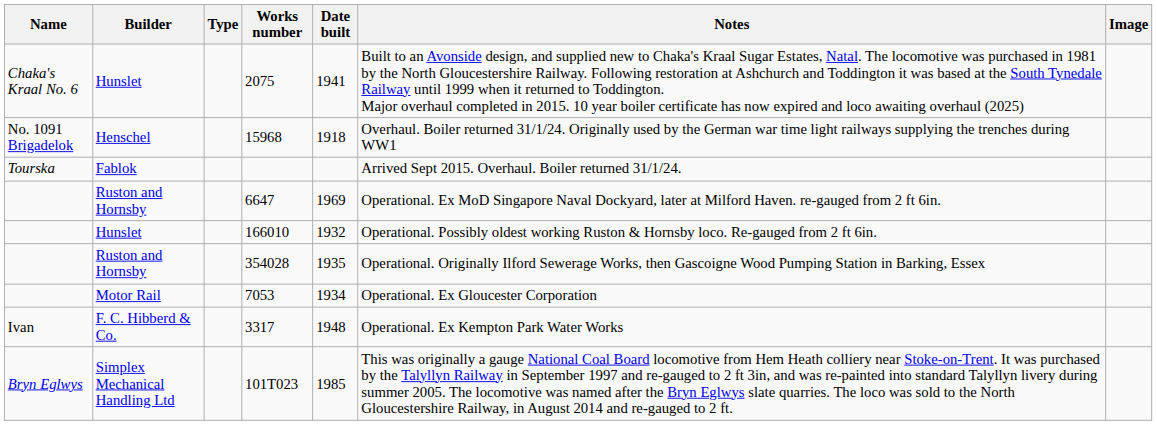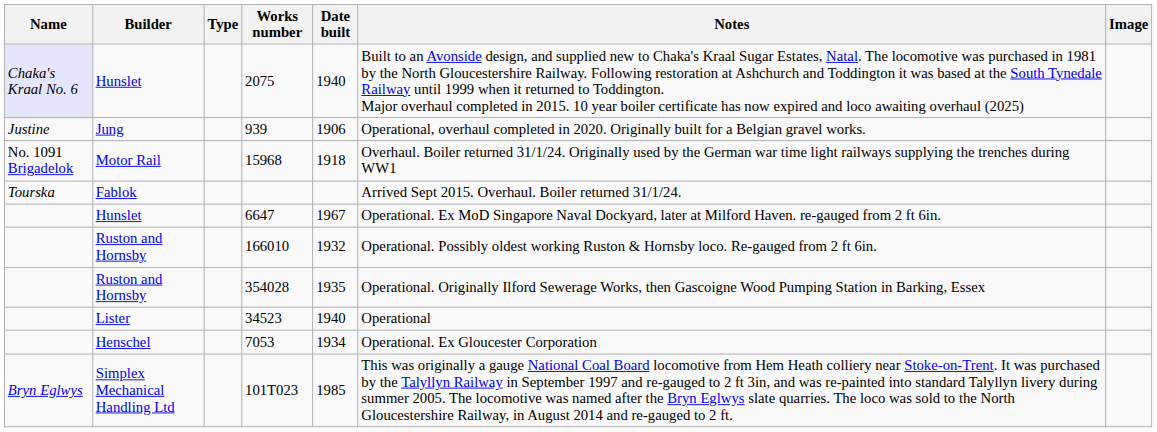(43, 80) no background -> (43, 80) lavender background
(331, 80) 1941 -> (331, 80) 1940
+ row: (256, 129)
(123, 137) Henschel -> (128, 160) Motor Rail
(129, 200) Ruston and Hornsby -> (119, 215) Hunslet
(331, 200) 1969 -> (331, 215) 1967
(119, 232) Hunslet -> (129, 247) Ruston and Hornsby
+ row: (263, 318)
(128, 295) Motor Rail -> (123, 342) Henschel
- row: (260, 327)
